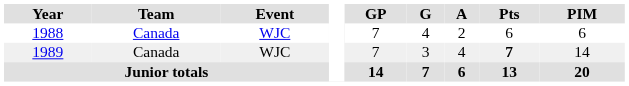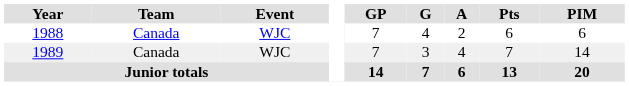(509, 52) bold -> (509, 52) normal
